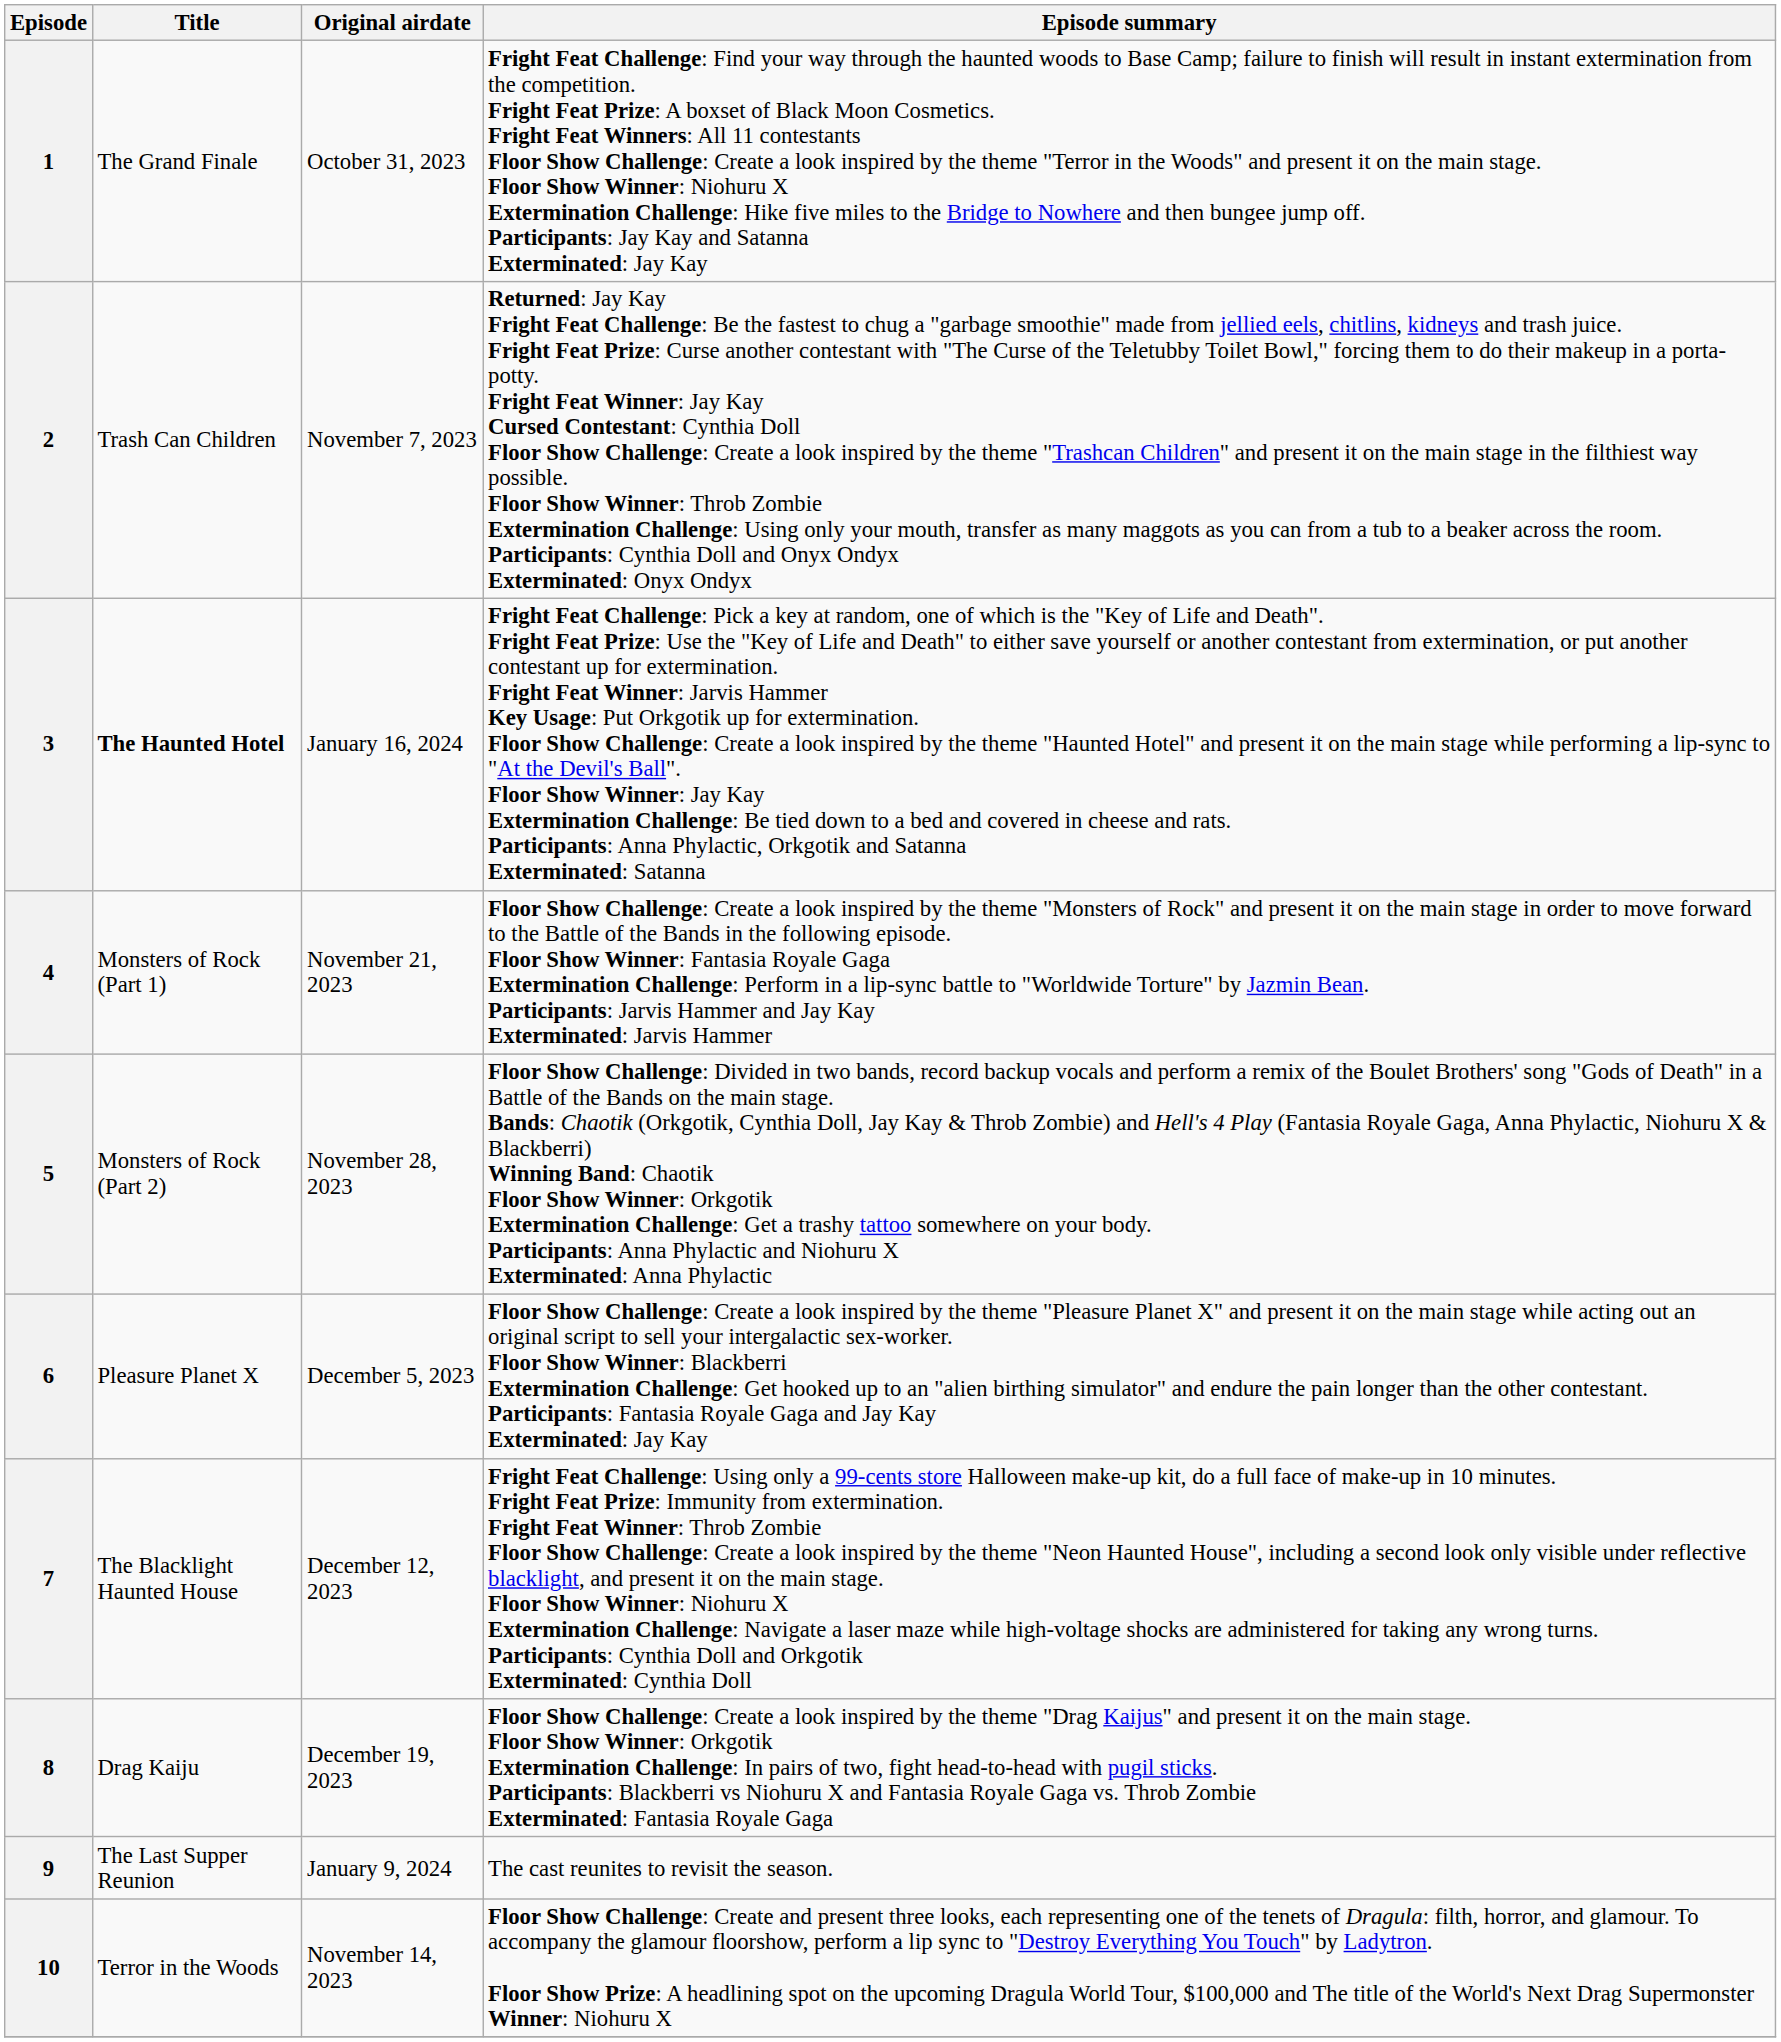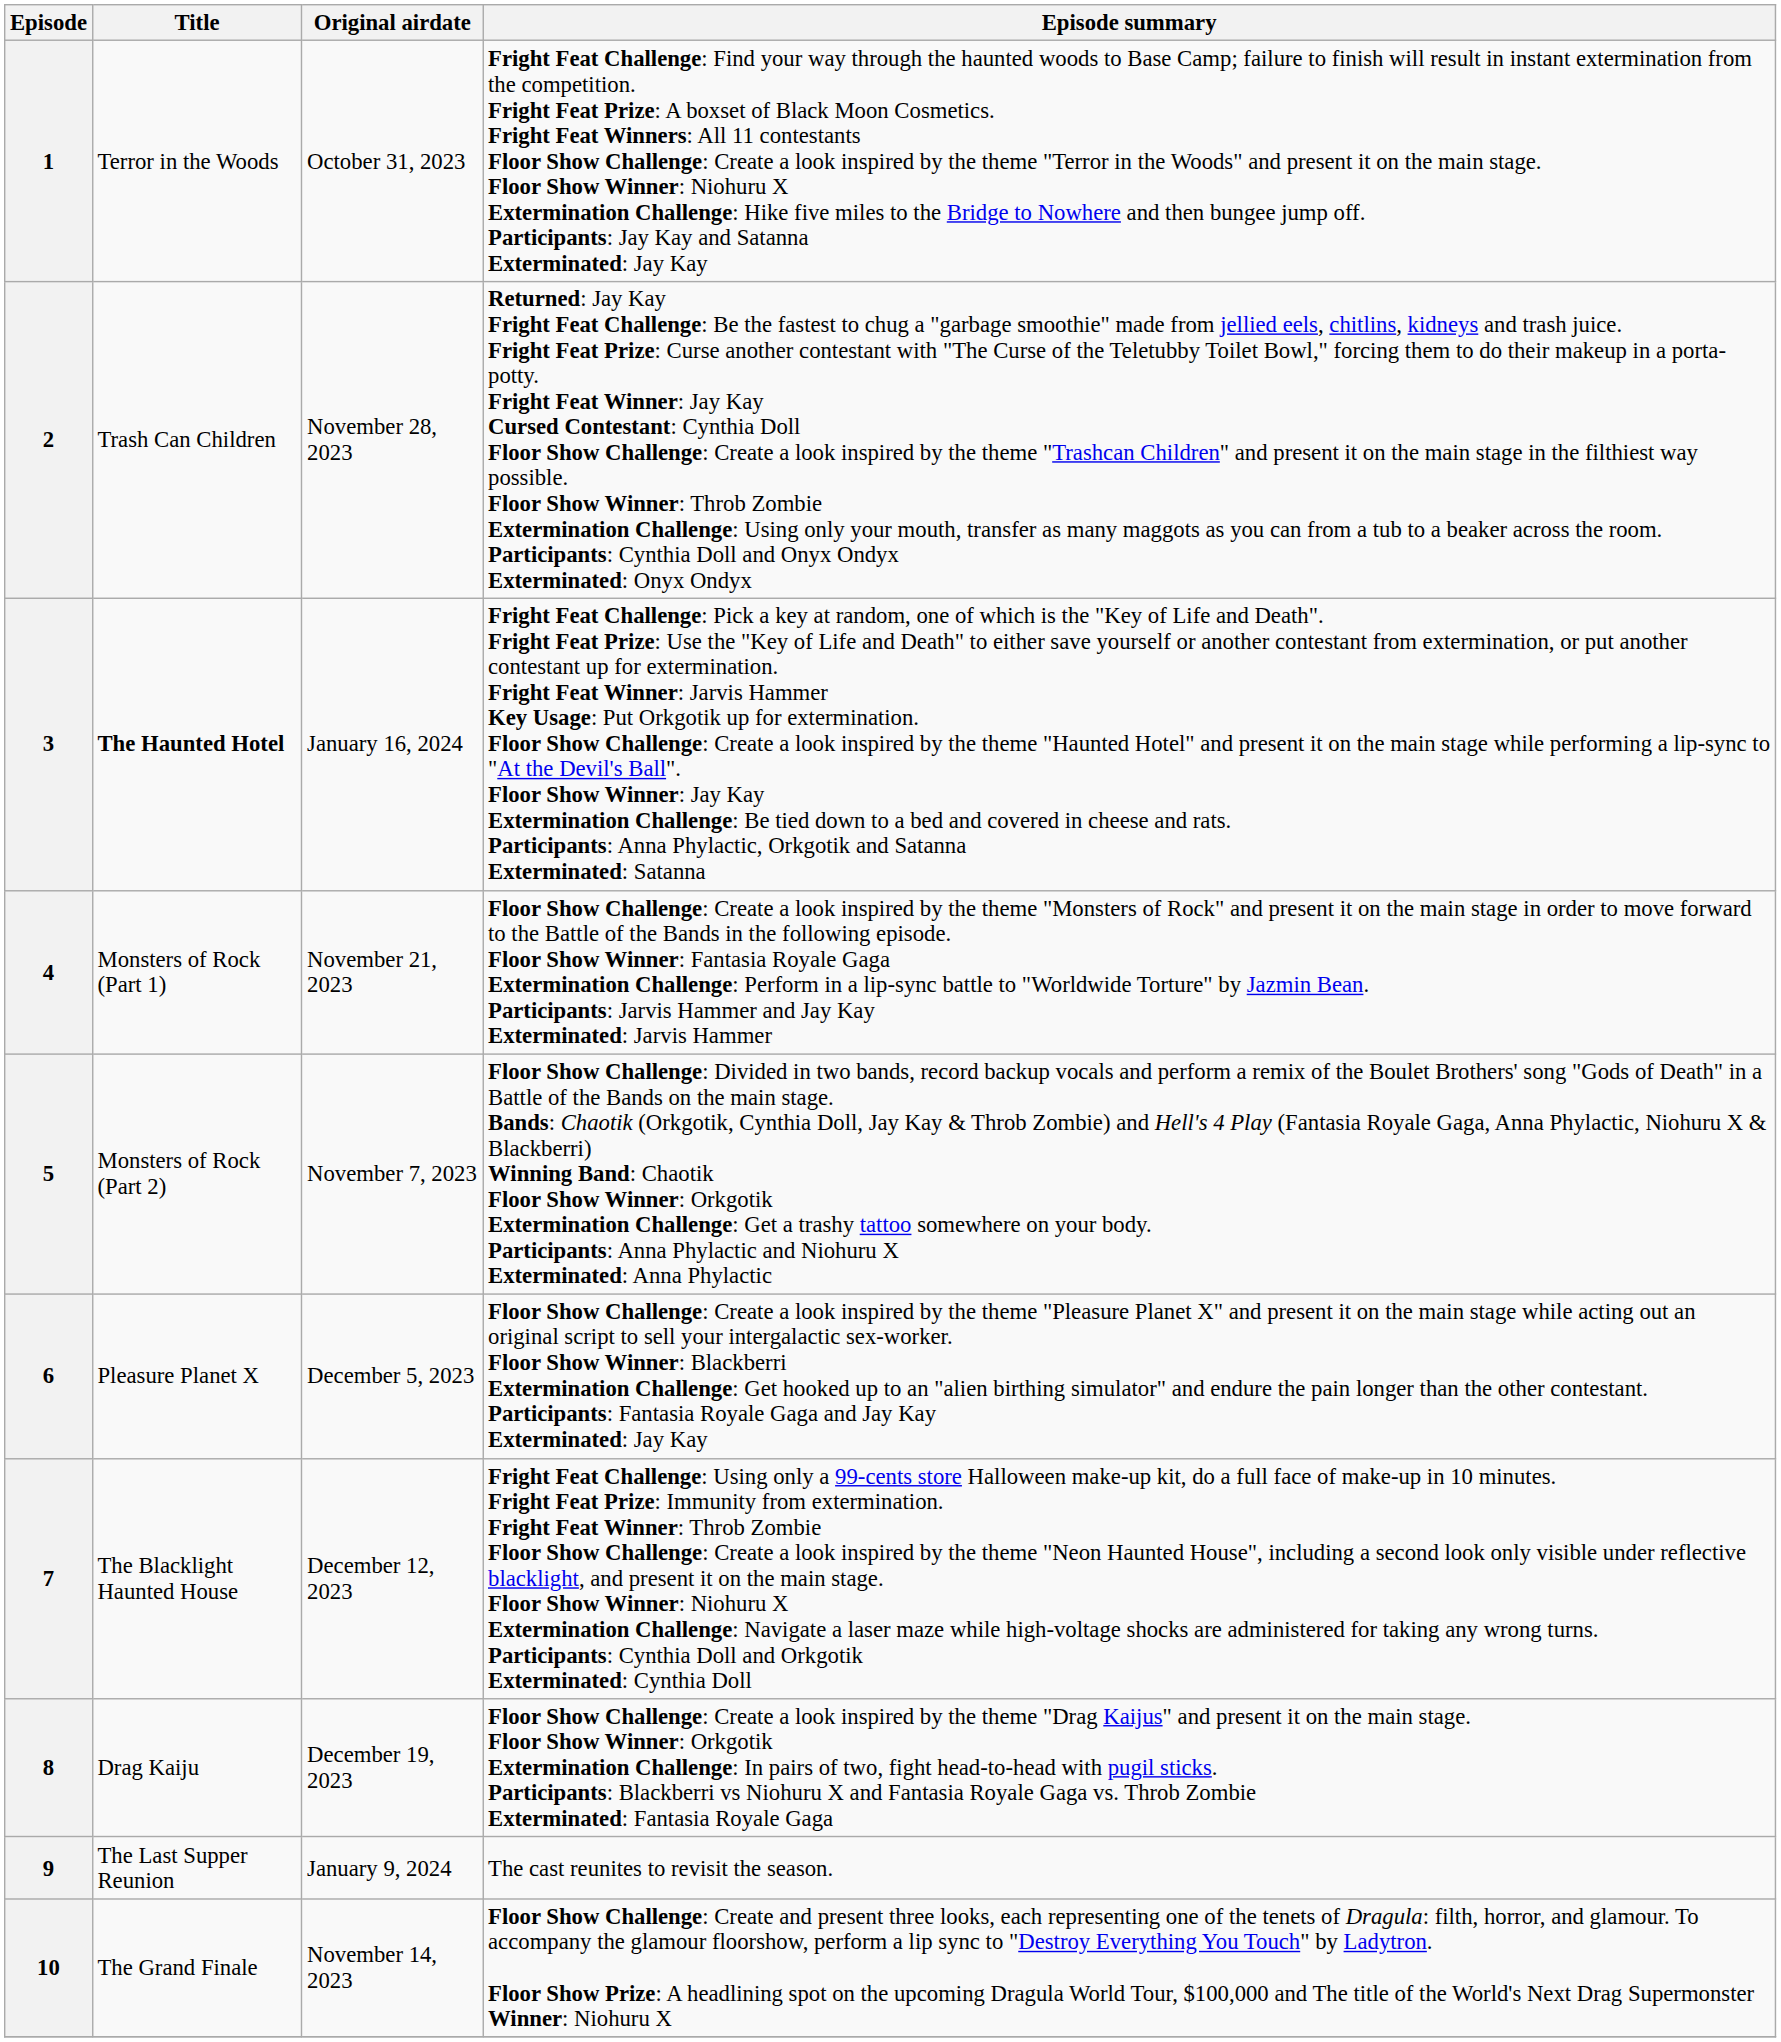(178, 160) The Grand Finale -> (188, 160) Terror in the Woods
(392, 439) November 7, 2023 -> (372, 439) November 28, 2023
(372, 1173) November 28, 2023 -> (392, 1173) November 7, 2023
(188, 1967) Terror in the Woods -> (178, 1967) The Grand Finale
